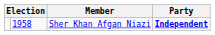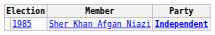(22, 24) 1958 -> (22, 24) 1985
